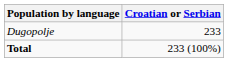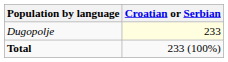(212, 31) no background -> (212, 31) lightyellow background
